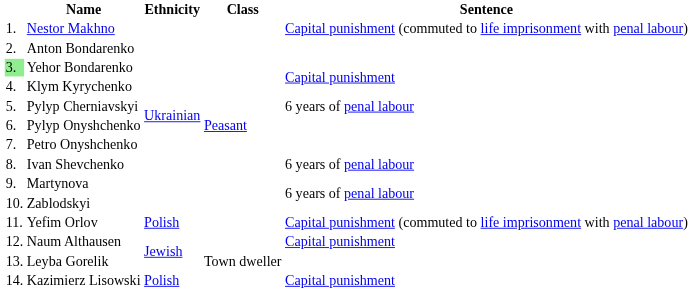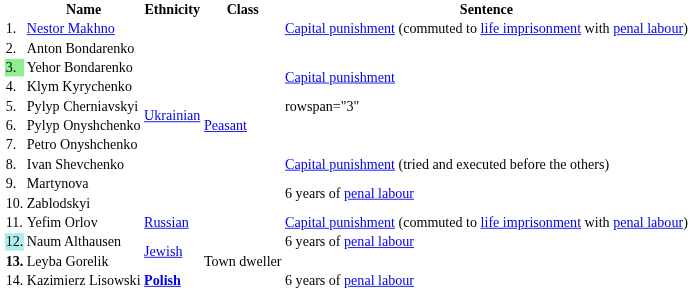(350, 106) 6 years of penal labour -> (322, 106) rowspan="3"
(350, 164) 6 years of penal labour -> (447, 164) Capital punishment (tried and executed before the others)
(162, 222) Polish -> (166, 222) Russian
(14, 241) no background -> (14, 241) paleturquoise background
(340, 241) Capital punishment -> (350, 241) 6 years of penal labour
(14, 261) normal -> (14, 261) bold
(162, 280) normal -> (162, 280) bold
(340, 280) Capital punishment -> (350, 280) 6 years of penal labour
